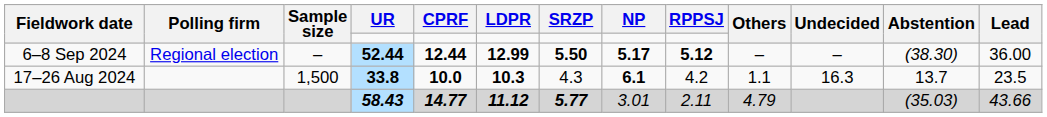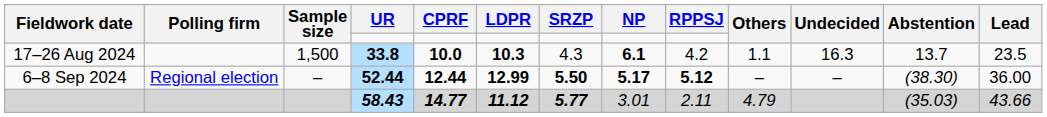rows swapped: (74, 54) <-> (74, 78)
